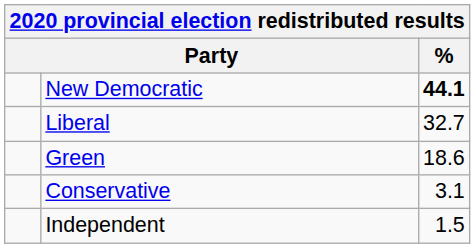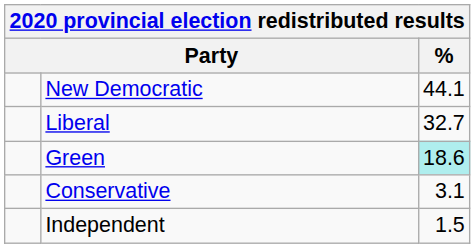(444, 89) bold -> (444, 89) normal
(444, 157) no background -> (444, 157) paleturquoise background
